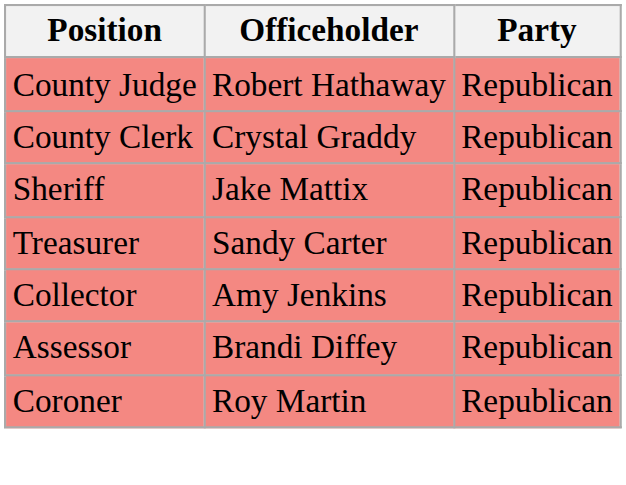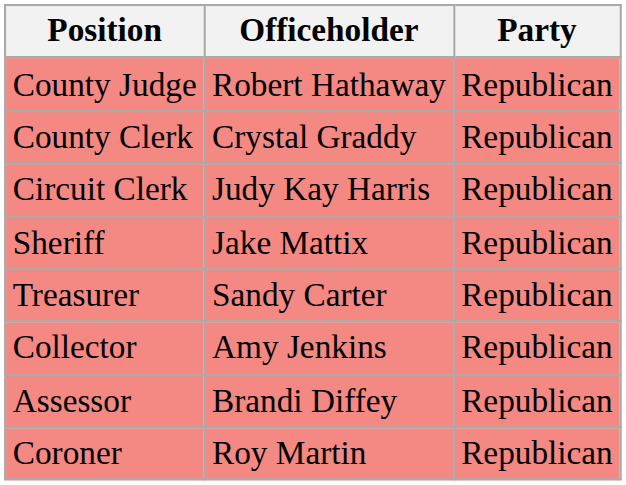+ row: (100, 189)
